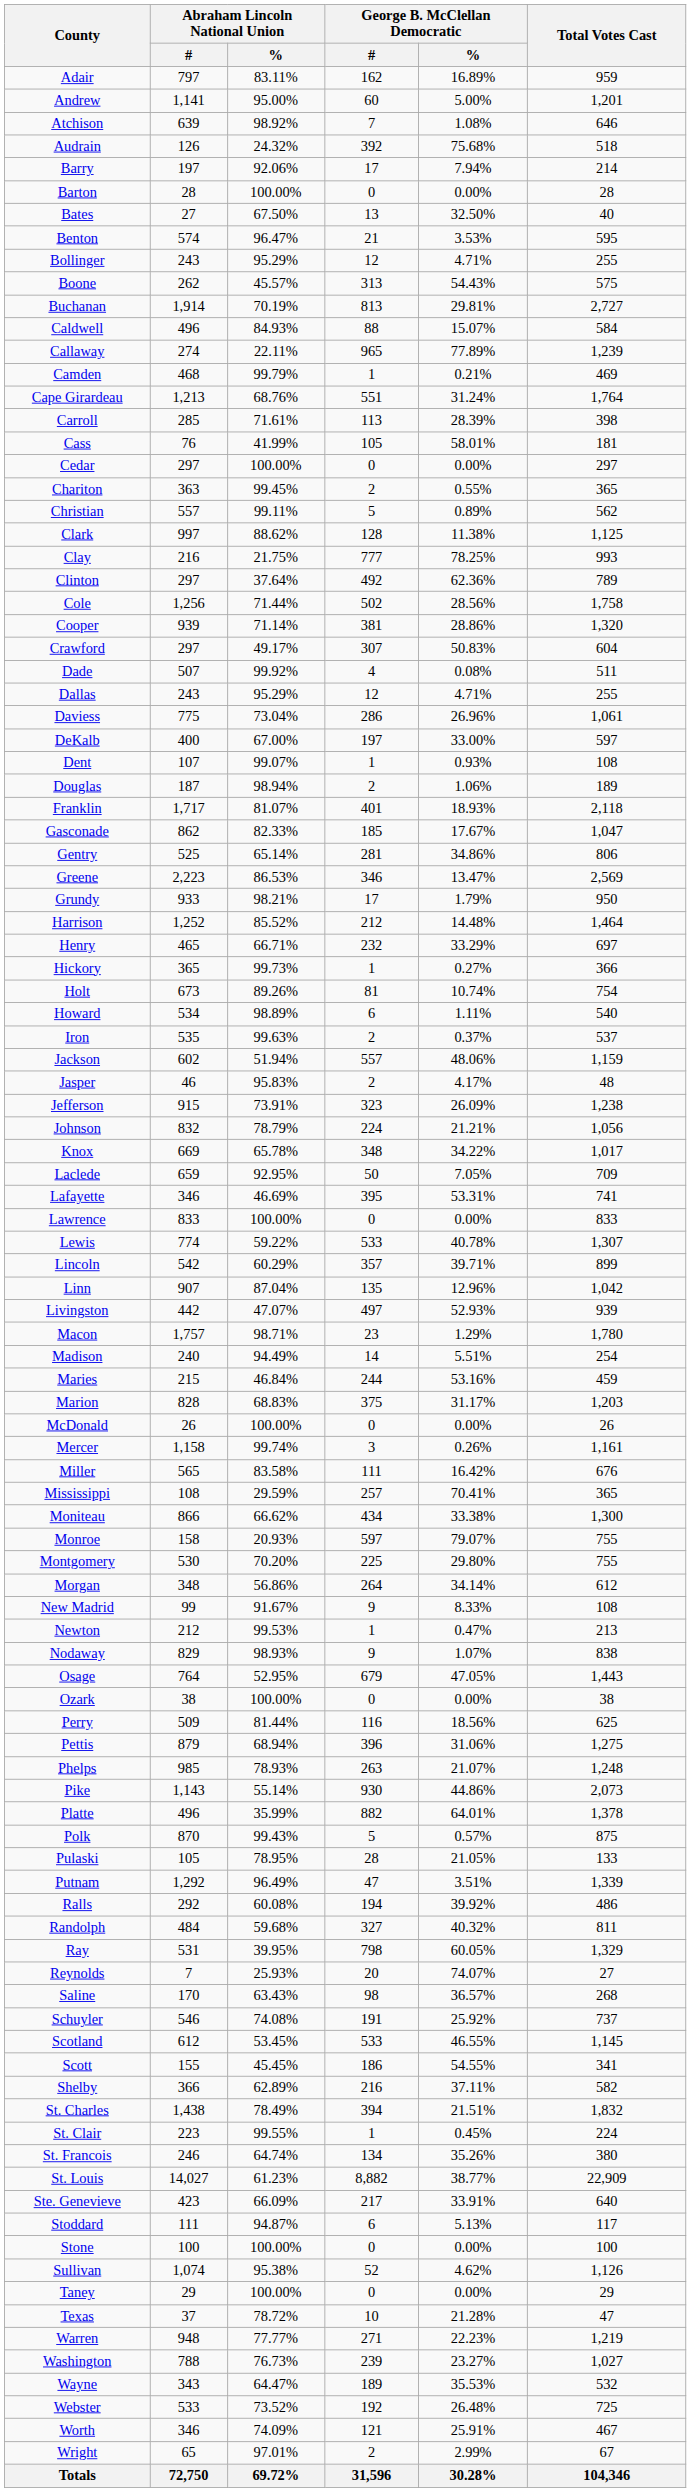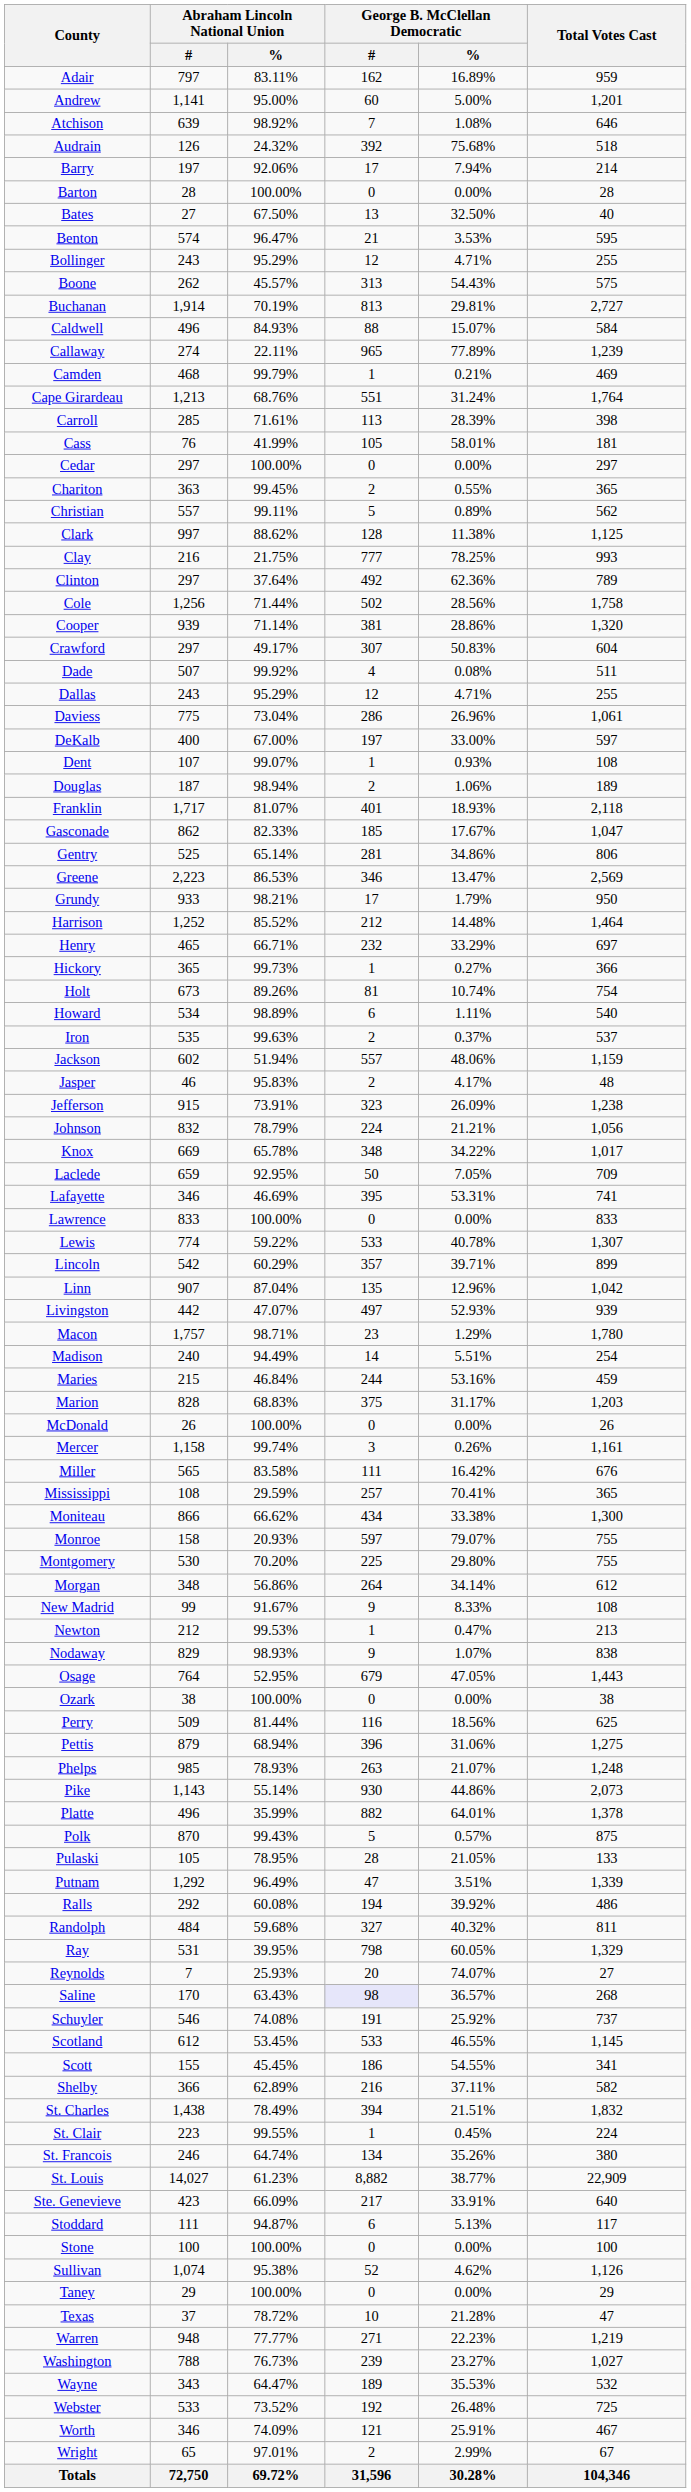(371, 1996) no background -> (371, 1996) lavender background
